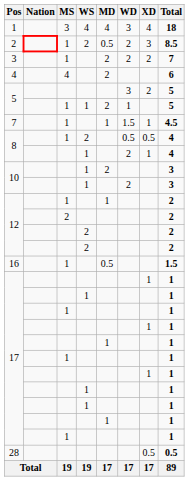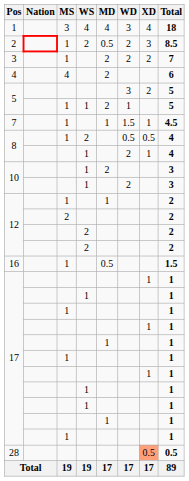(149, 452) no background -> (149, 452) lightsalmon background
